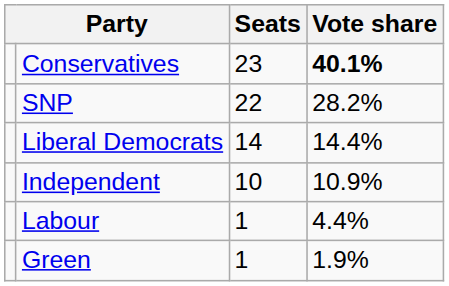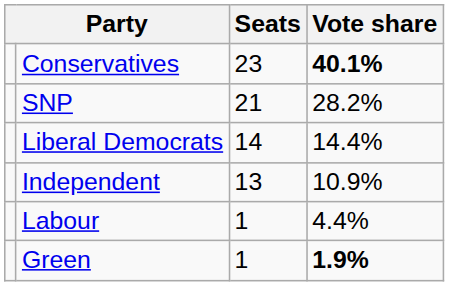(248, 102) 22 -> (248, 102) 21
(248, 181) 10 -> (248, 181) 13
(340, 260) normal -> (340, 260) bold
